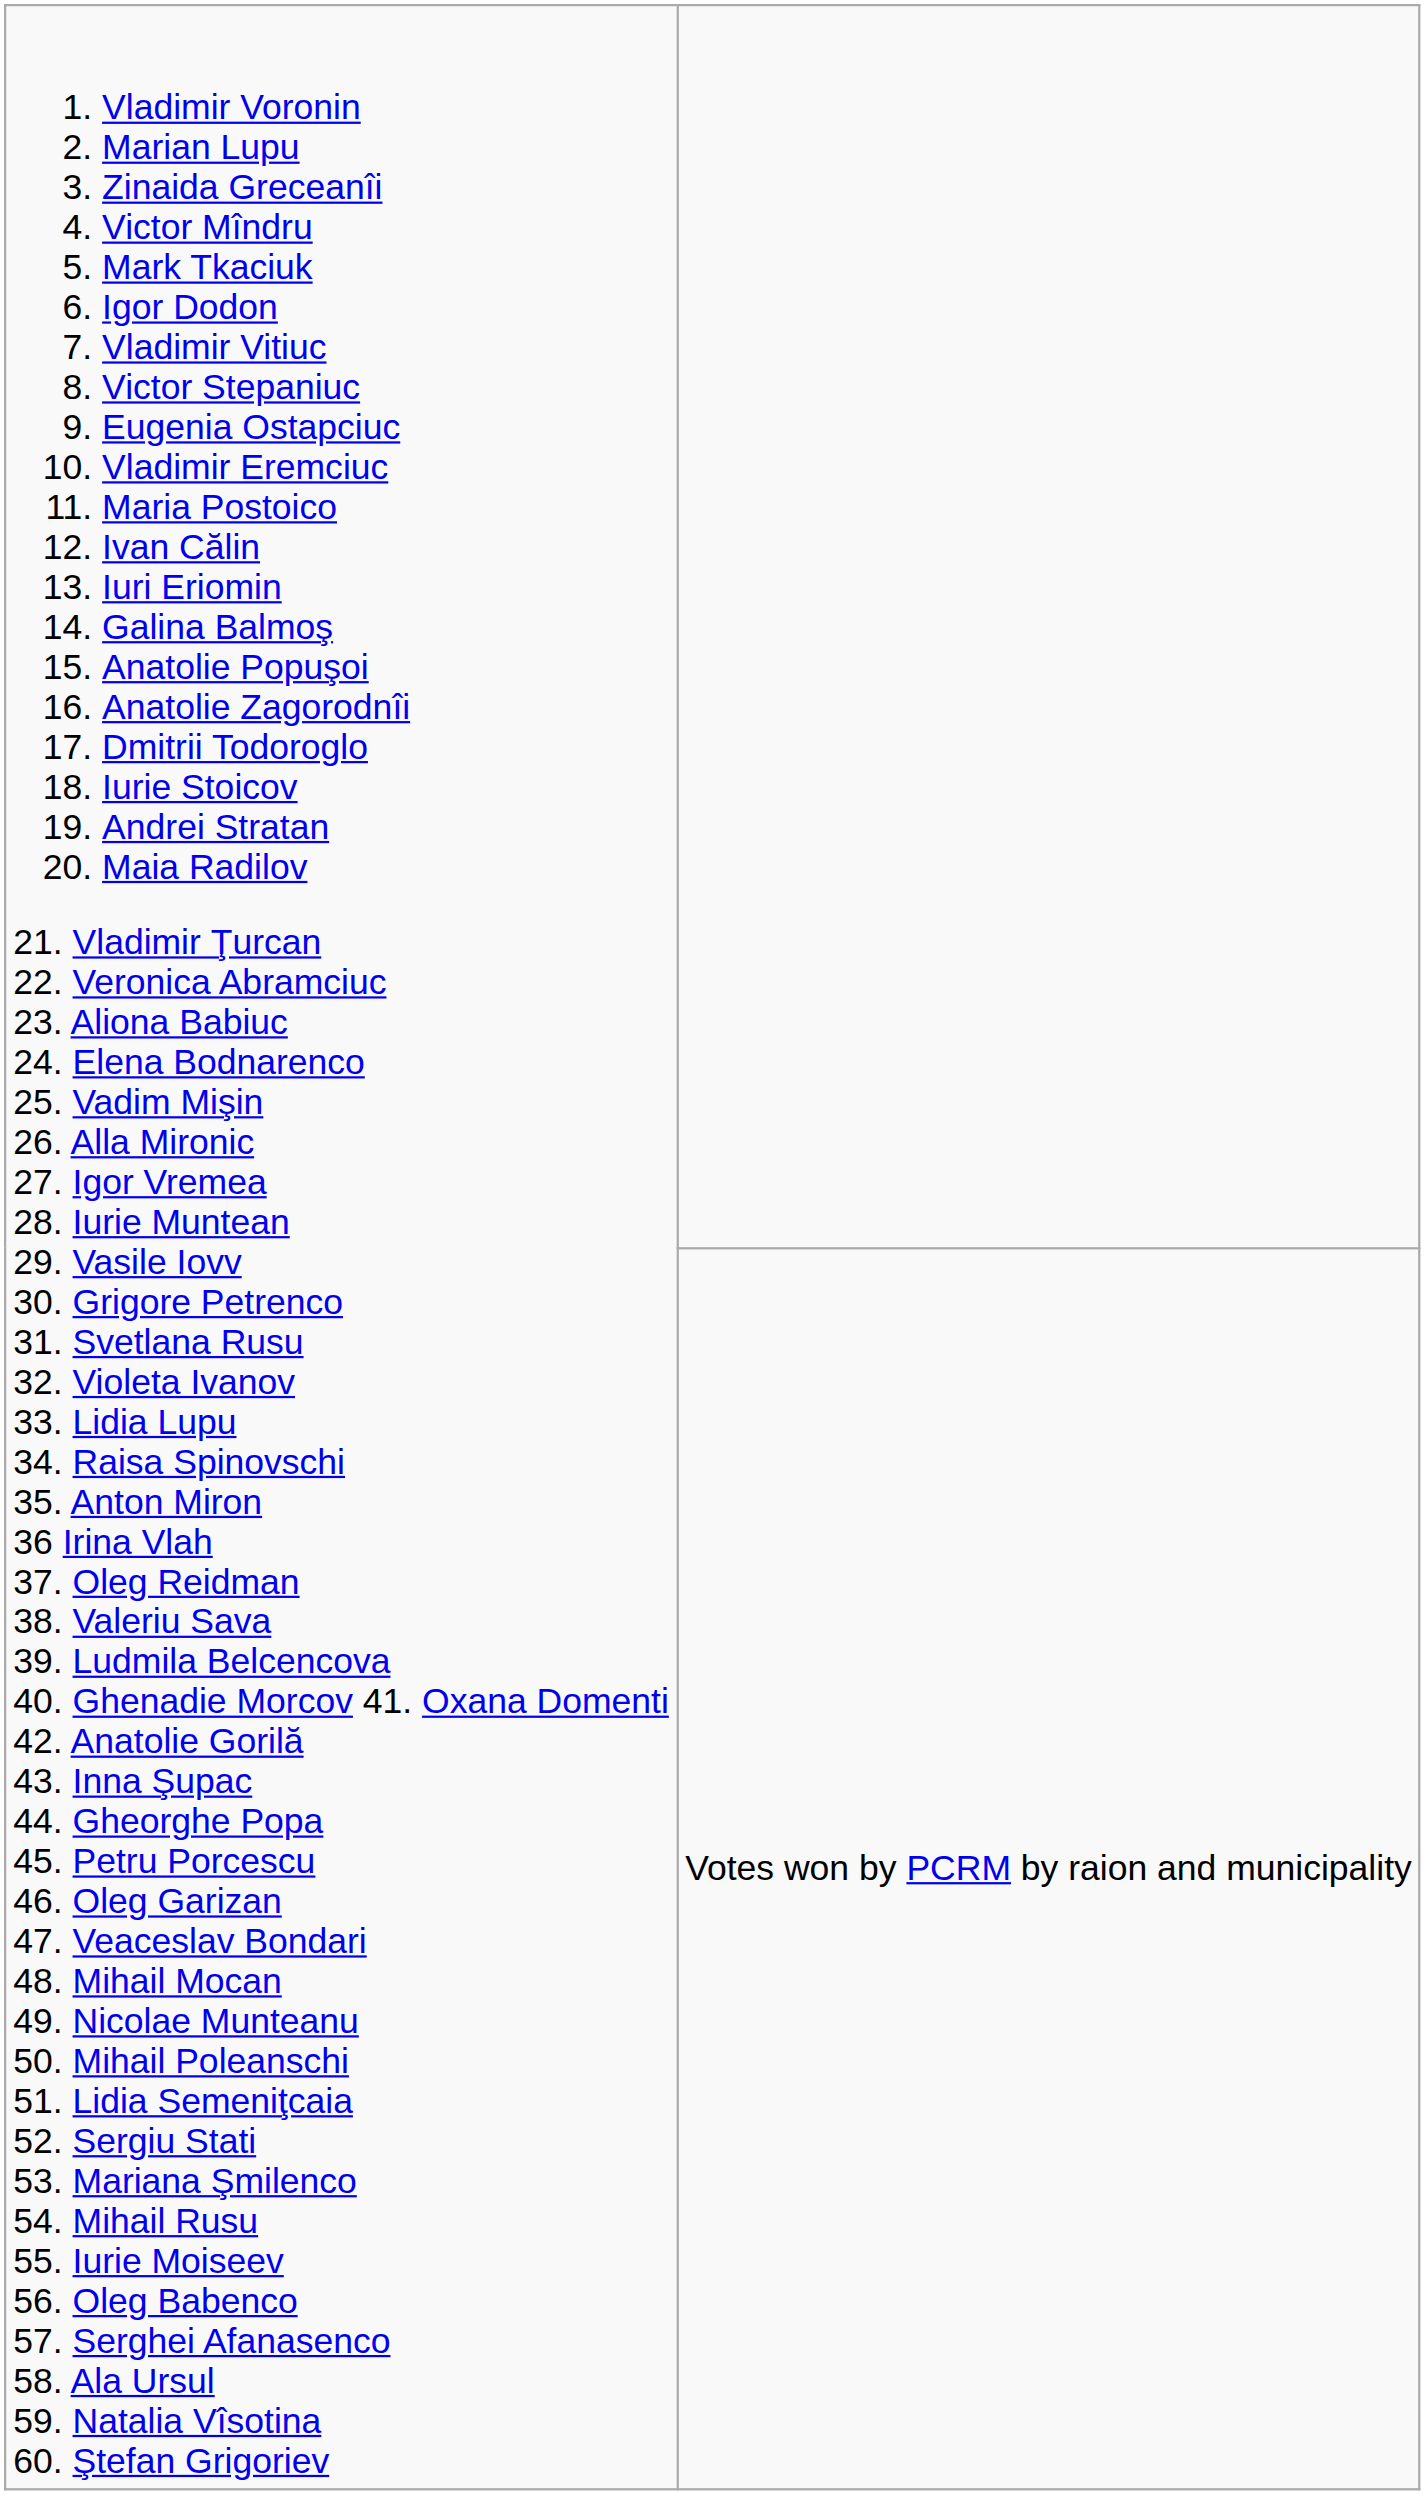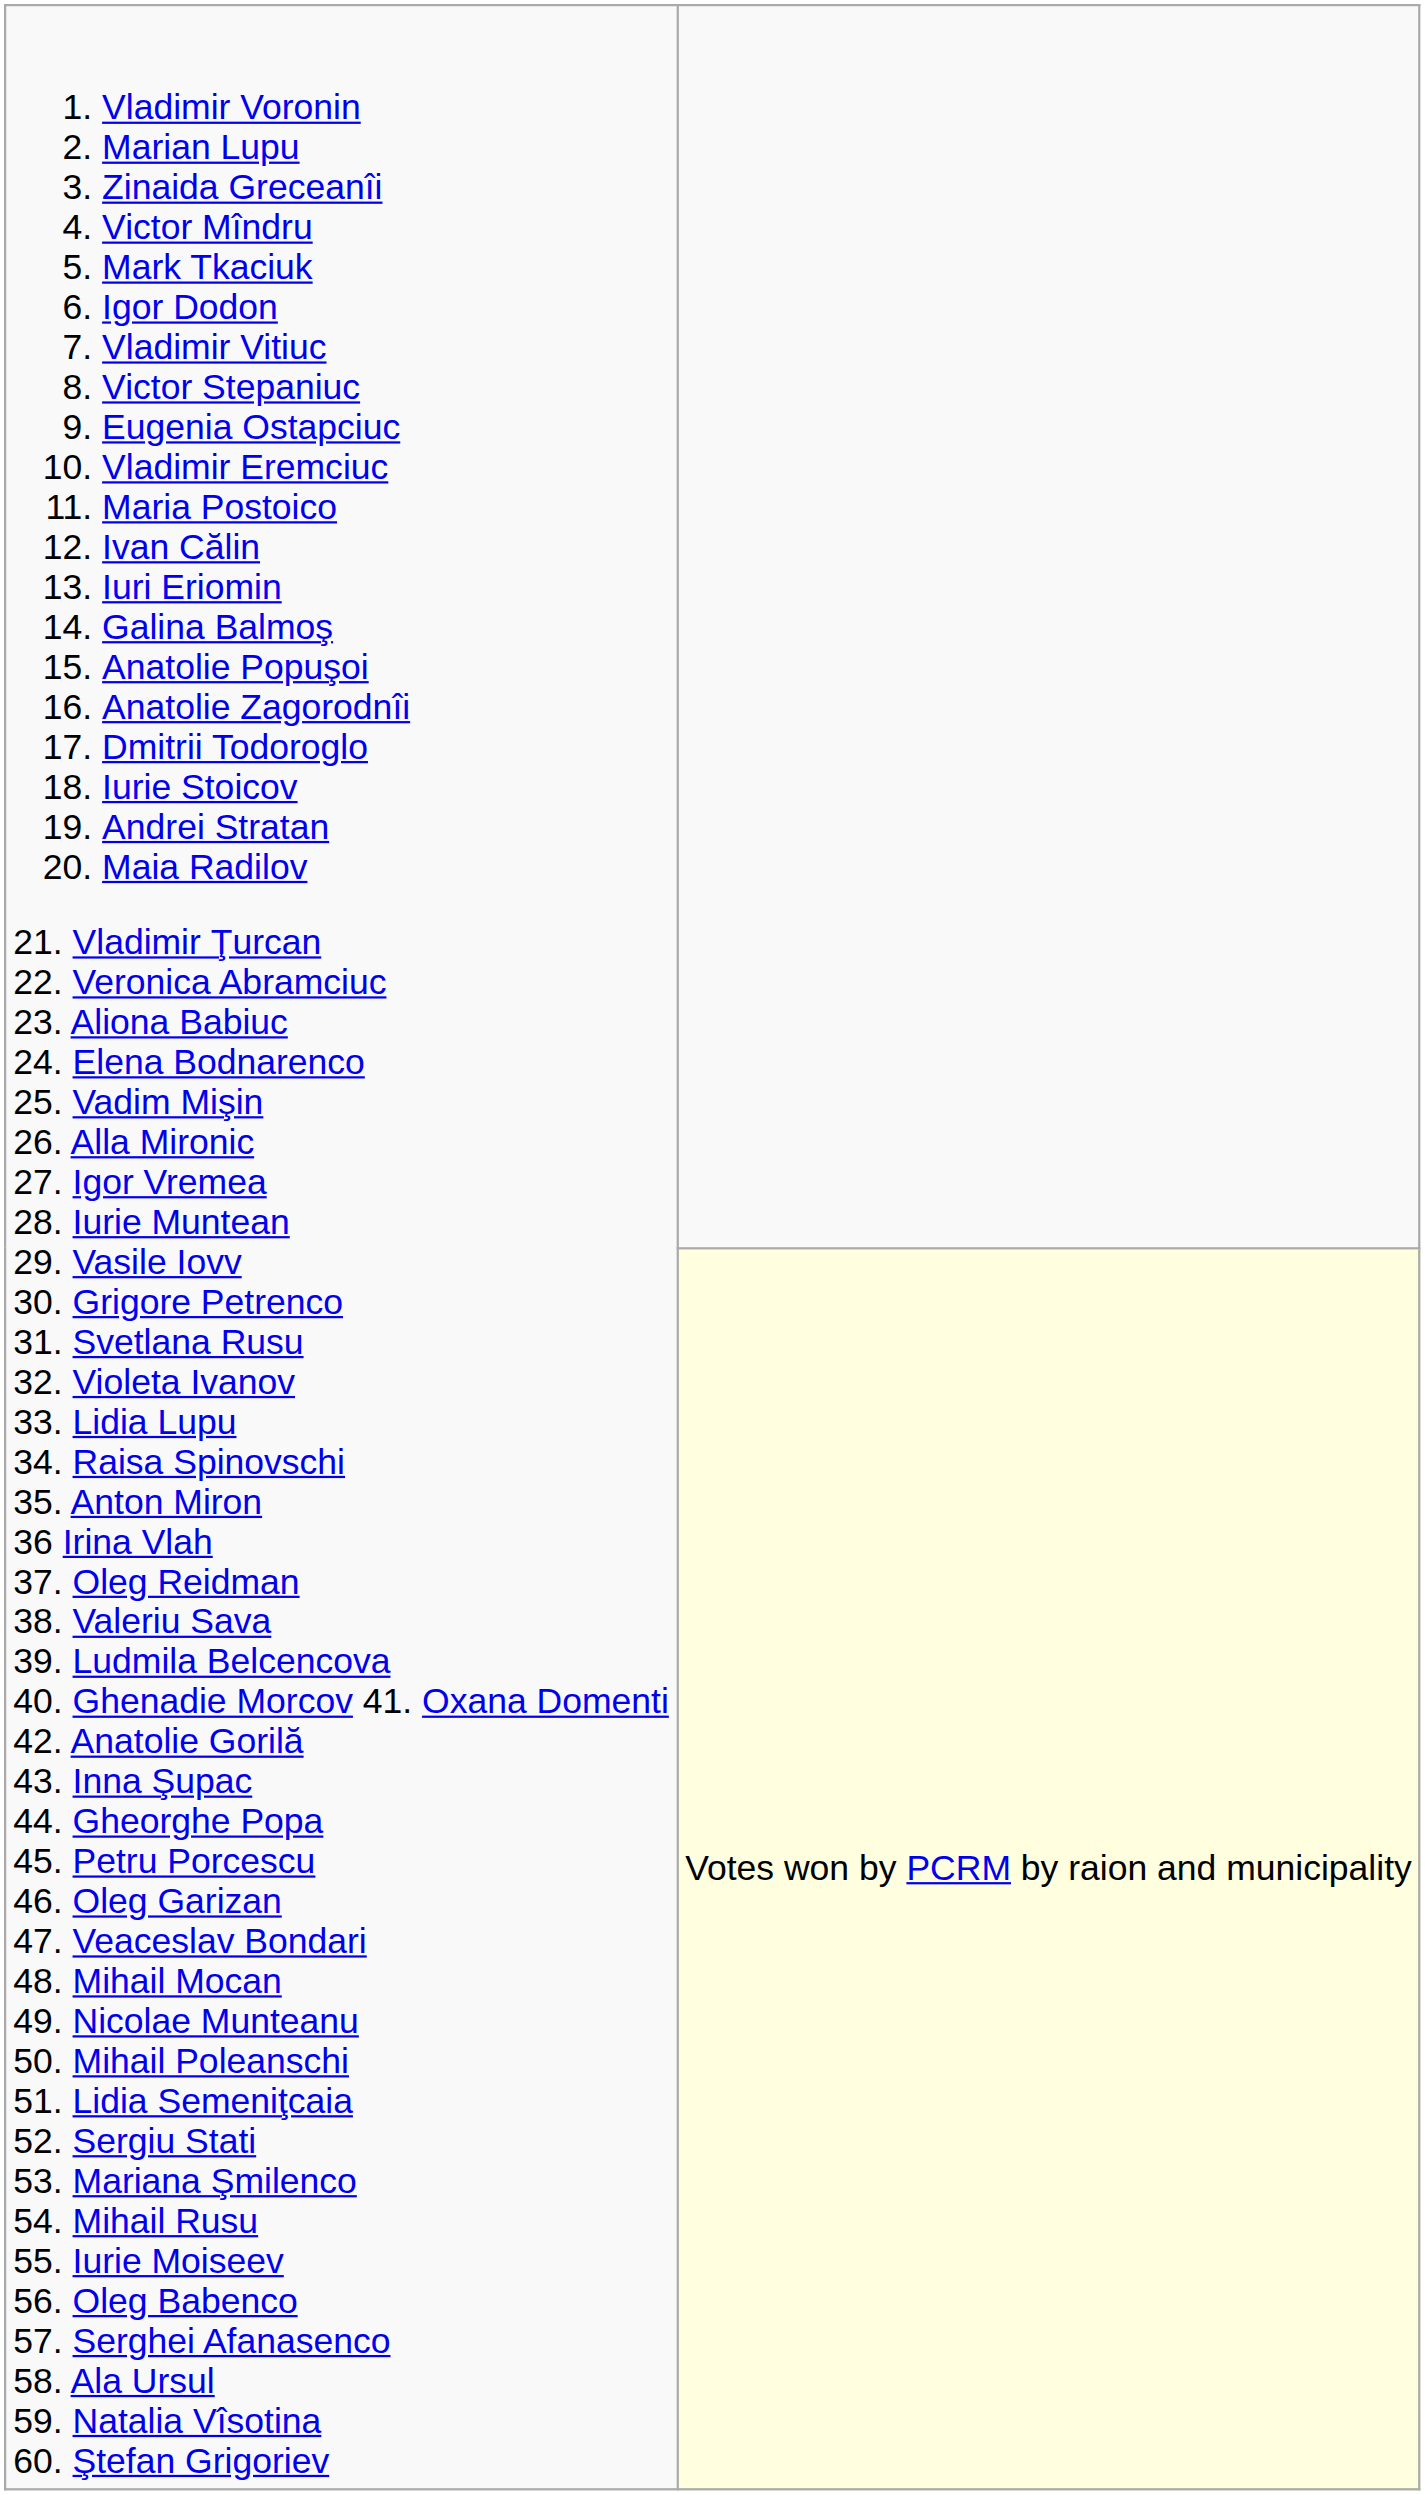(1049, 1868) no background -> (1049, 1868) lightyellow background
